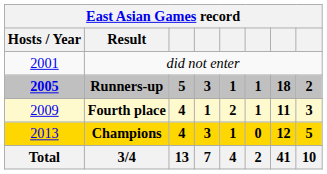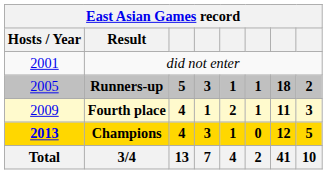(44, 87) bold -> (44, 87) normal
(44, 134) normal -> (44, 134) bold
